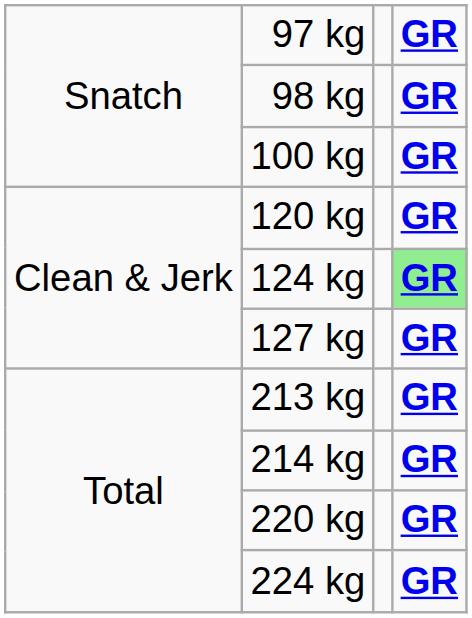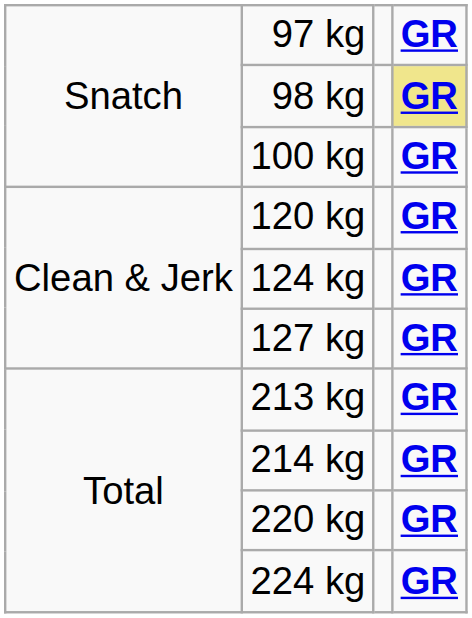(429, 95) no background -> (429, 95) khaki background
(429, 277) lightgreen background -> (429, 277) no background
